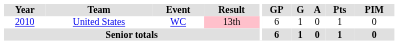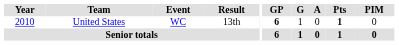(232, 22) pink background -> (232, 22) no background
(277, 22) normal -> (277, 22) bold
(340, 22) normal -> (340, 22) bold
